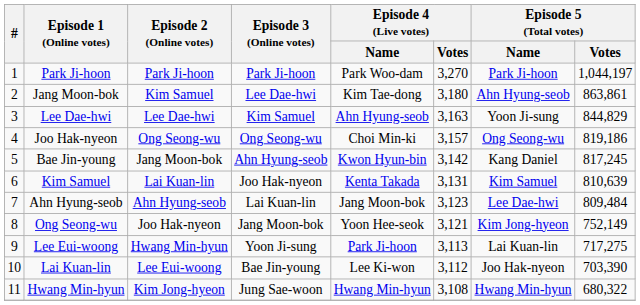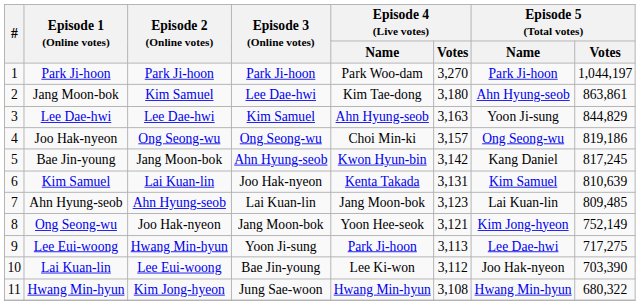(523, 203) Lee Dae-hwi -> (523, 203) Lai Kuan-lin
(605, 203) 809,484 -> (605, 203) 809,485
(523, 246) Lai Kuan-lin -> (523, 246) Lee Dae-hwi
